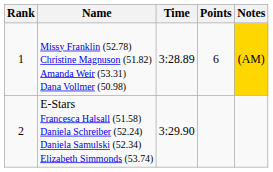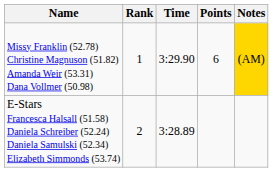columns swapped: (21, 13) <-> (97, 13)
(177, 59) 3:28.89 -> (177, 59) 3:29.90
(177, 131) 3:29.90 -> (177, 131) 3:28.89
